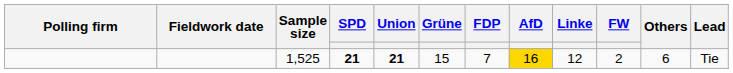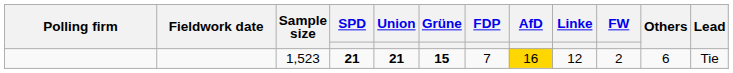(303, 59) 1,525 -> (303, 59) 1,523
(442, 59) normal -> (442, 59) bold
